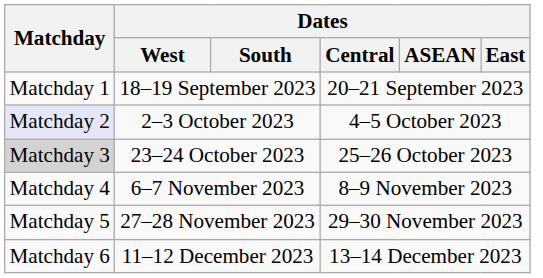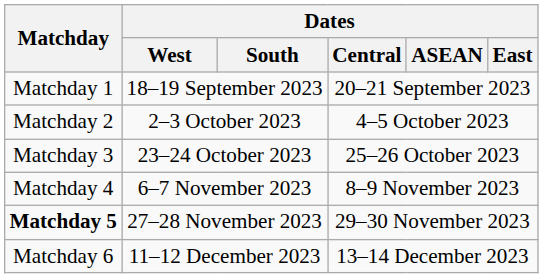(60, 121) lavender background -> (63, 121) no background
(60, 155) lightgrey background -> (63, 155) no background
(60, 222) normal -> (63, 222) bold
